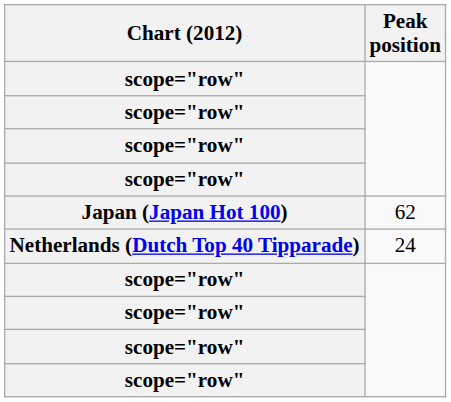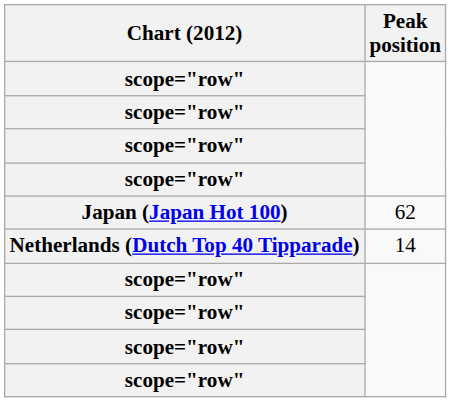(405, 245) 24 -> (405, 245) 14
